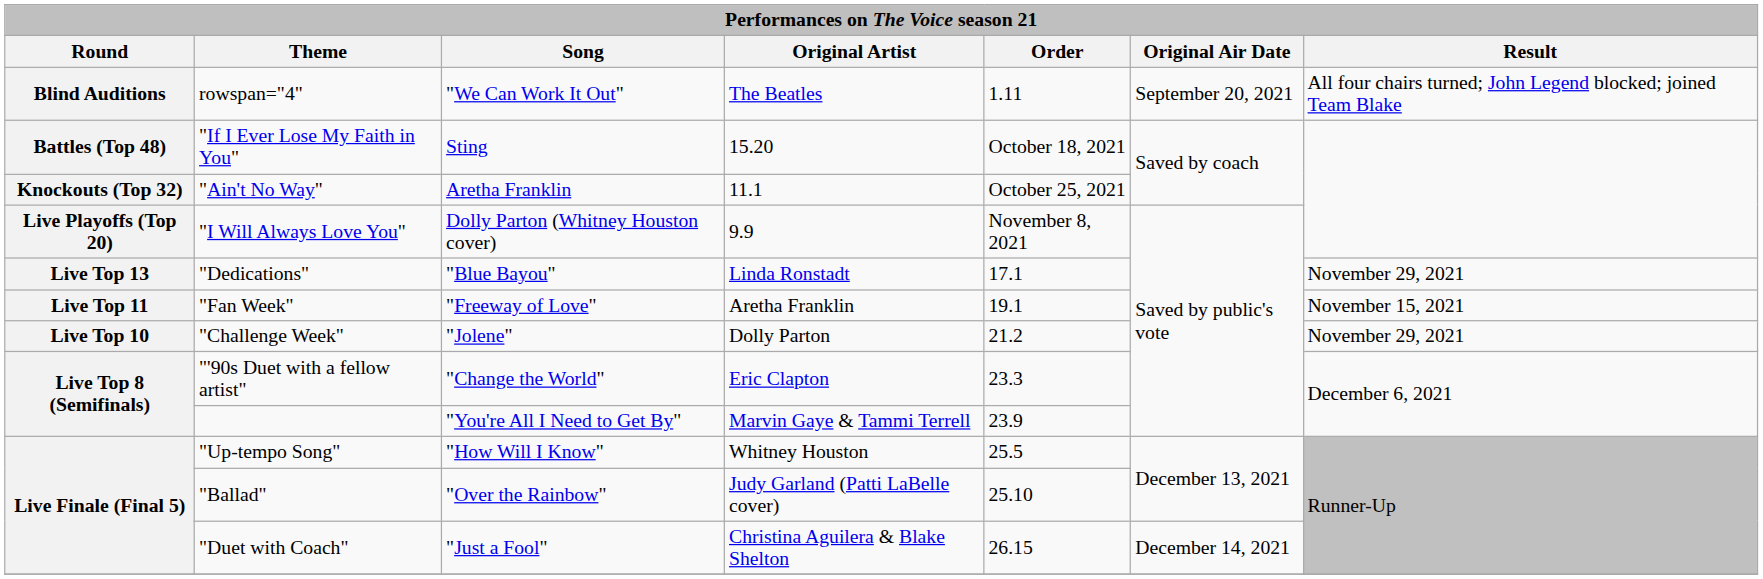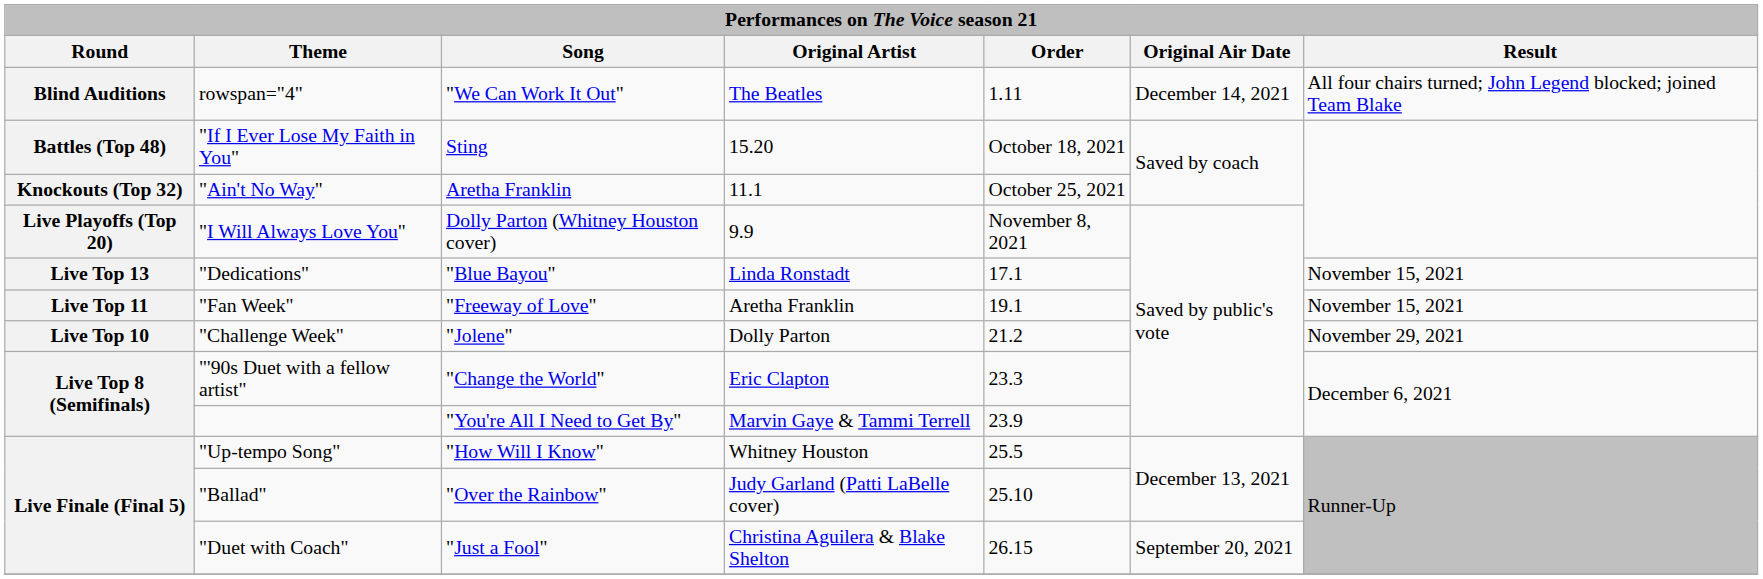(1214, 93) September 20, 2021 -> (1213, 93) December 14, 2021
(1386, 273) November 29, 2021 -> (1386, 273) November 15, 2021
(1213, 547) December 14, 2021 -> (1214, 547) September 20, 2021
